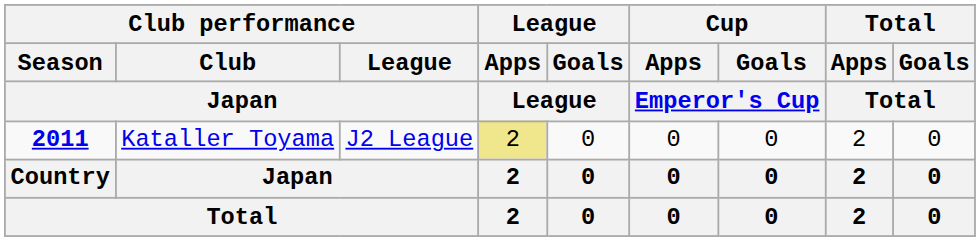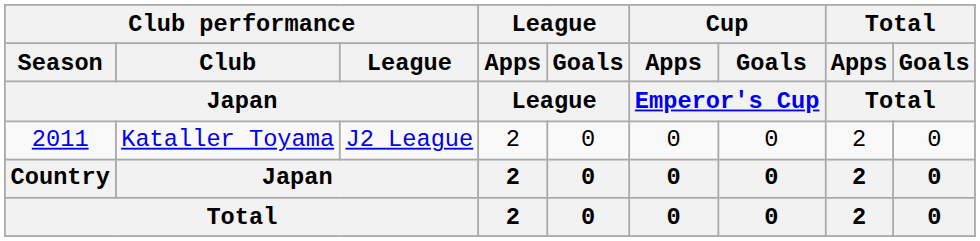(60, 140) bold -> (60, 140) normal
(513, 140) khaki background -> (513, 140) no background
